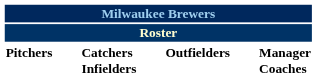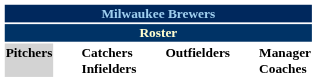(29, 52) no background -> (29, 52) lightgrey background
